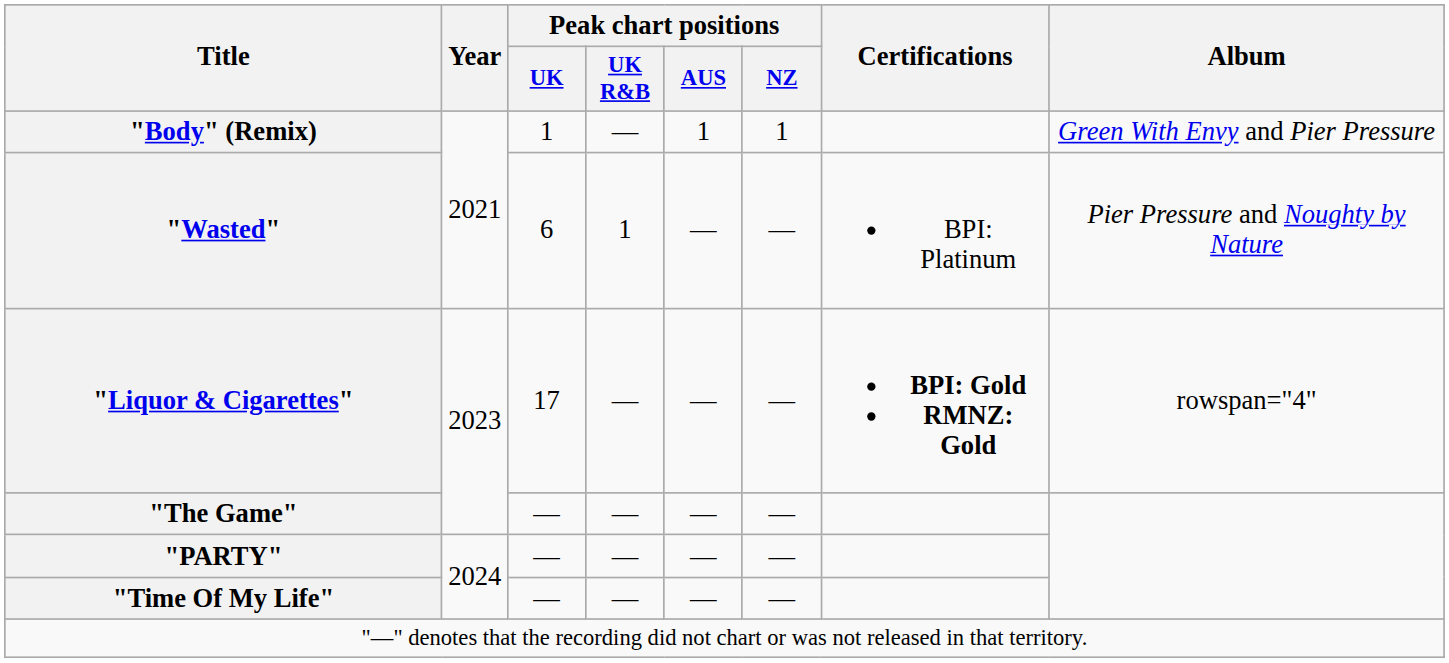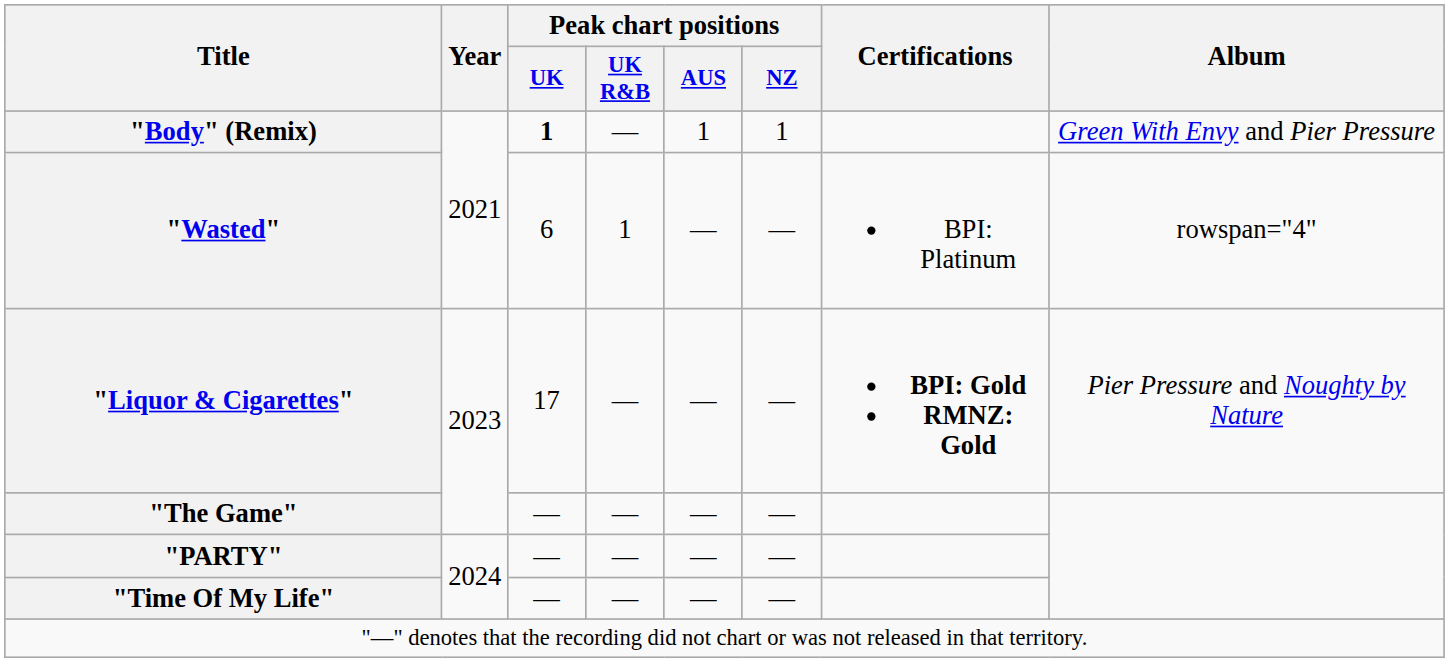(547, 131) normal -> (547, 131) bold
(1247, 230) Pier Pressure and Noughty by Nature -> (1247, 230) rowspan="4"
(1247, 399) rowspan="4" -> (1247, 399) Pier Pressure and Noughty by Nature
